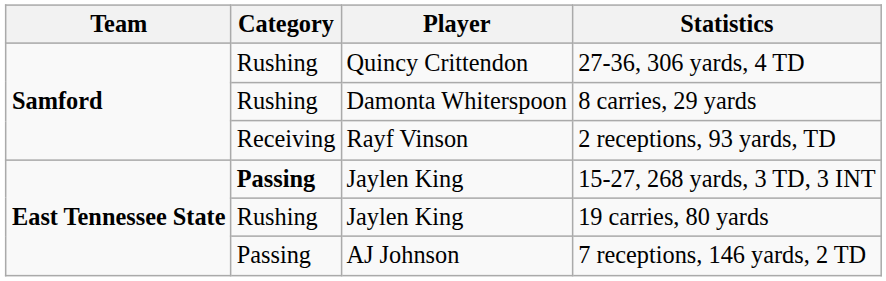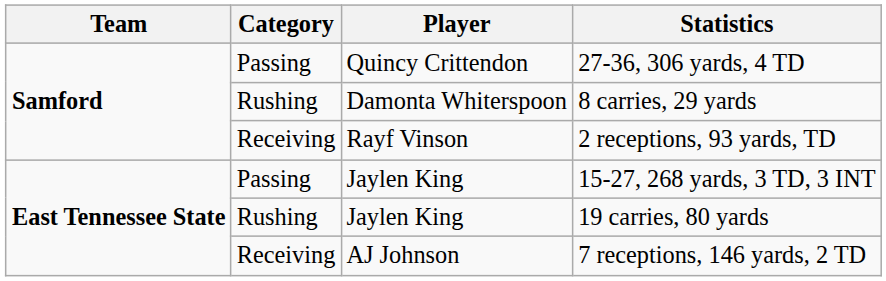(277, 62) Rushing -> (274, 62) Passing
(276, 178) bold -> (274, 178) normal
(274, 255) Passing -> (286, 255) Receiving
